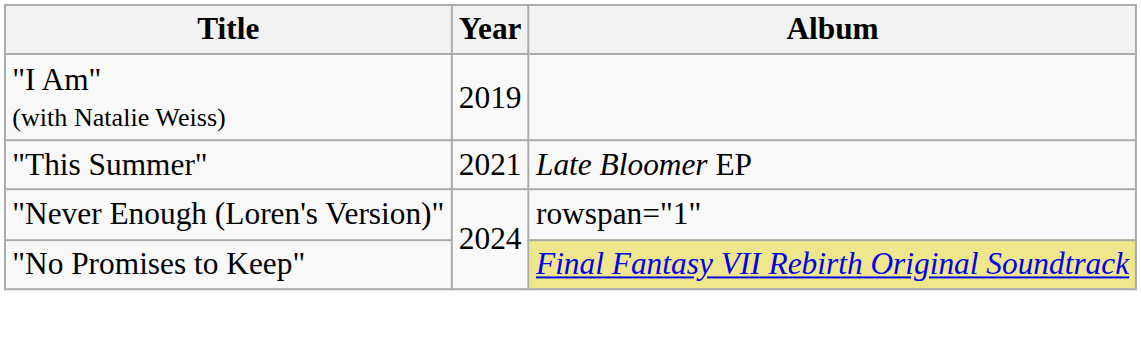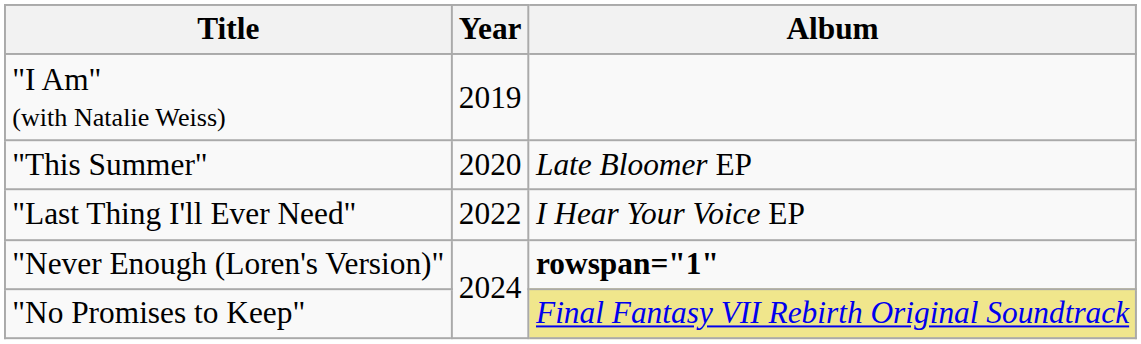(490, 164) 2021 -> (490, 164) 2020
+ row: (184, 213)
(619, 213) normal -> (627, 263) bold
